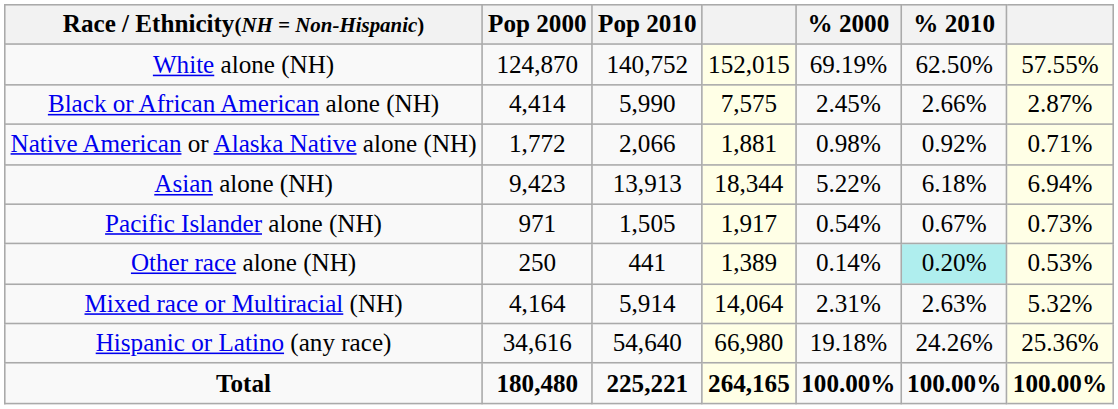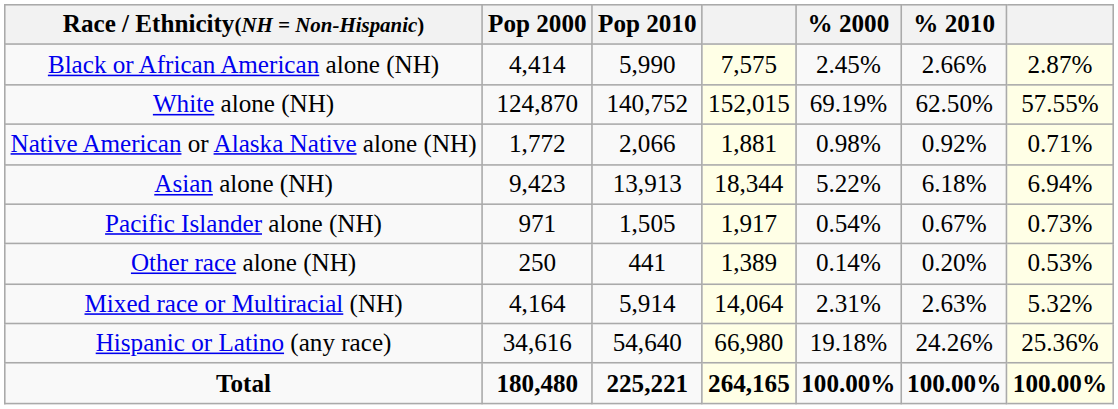rows swapped: (244, 64) <-> (244, 104)
(954, 263) paleturquoise background -> (954, 263) no background
